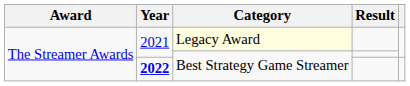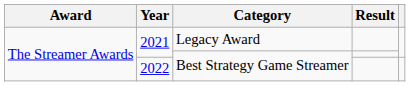(218, 39) lightyellow background -> (218, 39) no background
(155, 68) bold -> (155, 68) normal
